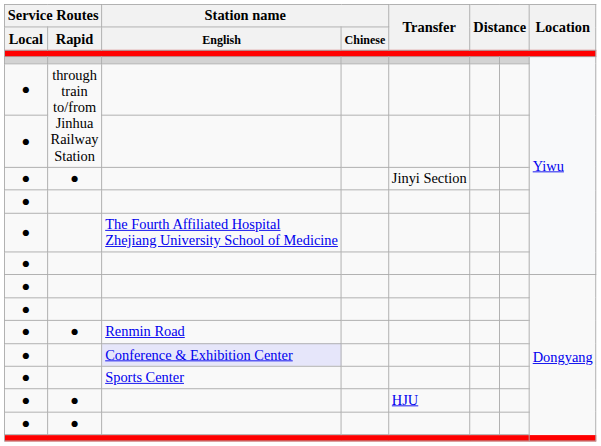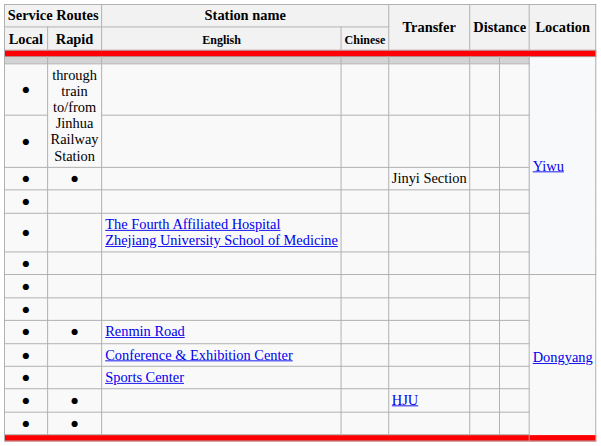(199, 354) lavender background -> (199, 354) no background
